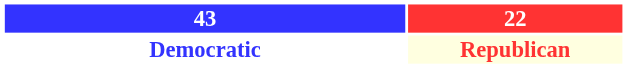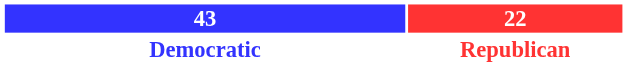(515, 49) lightyellow background -> (515, 49) no background
